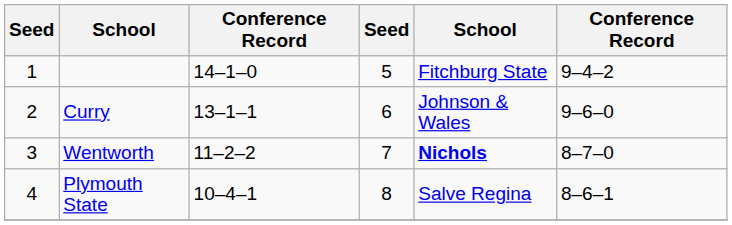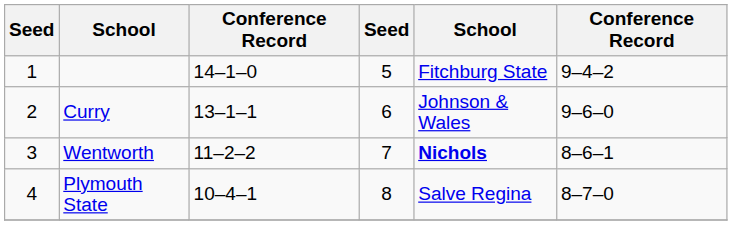(587, 153) 8–7–0 -> (587, 153) 8–6–1
(587, 193) 8–6–1 -> (587, 193) 8–7–0
